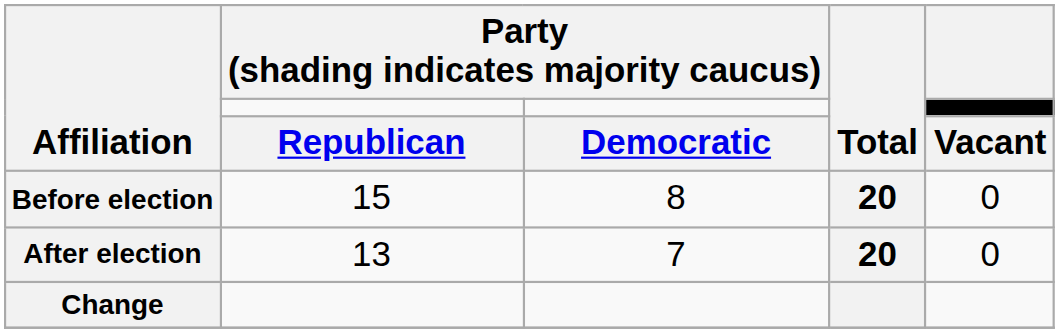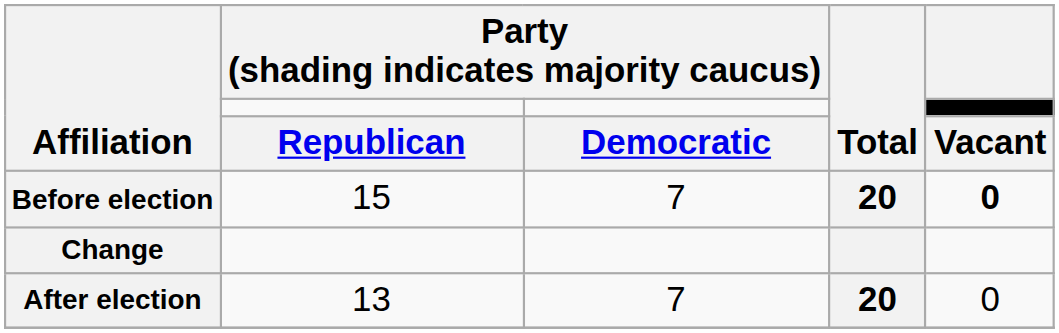(676, 198) 8 -> (676, 198) 7
(990, 198) normal -> (990, 198) bold
rows swapped: (112, 254) <-> (112, 305)
